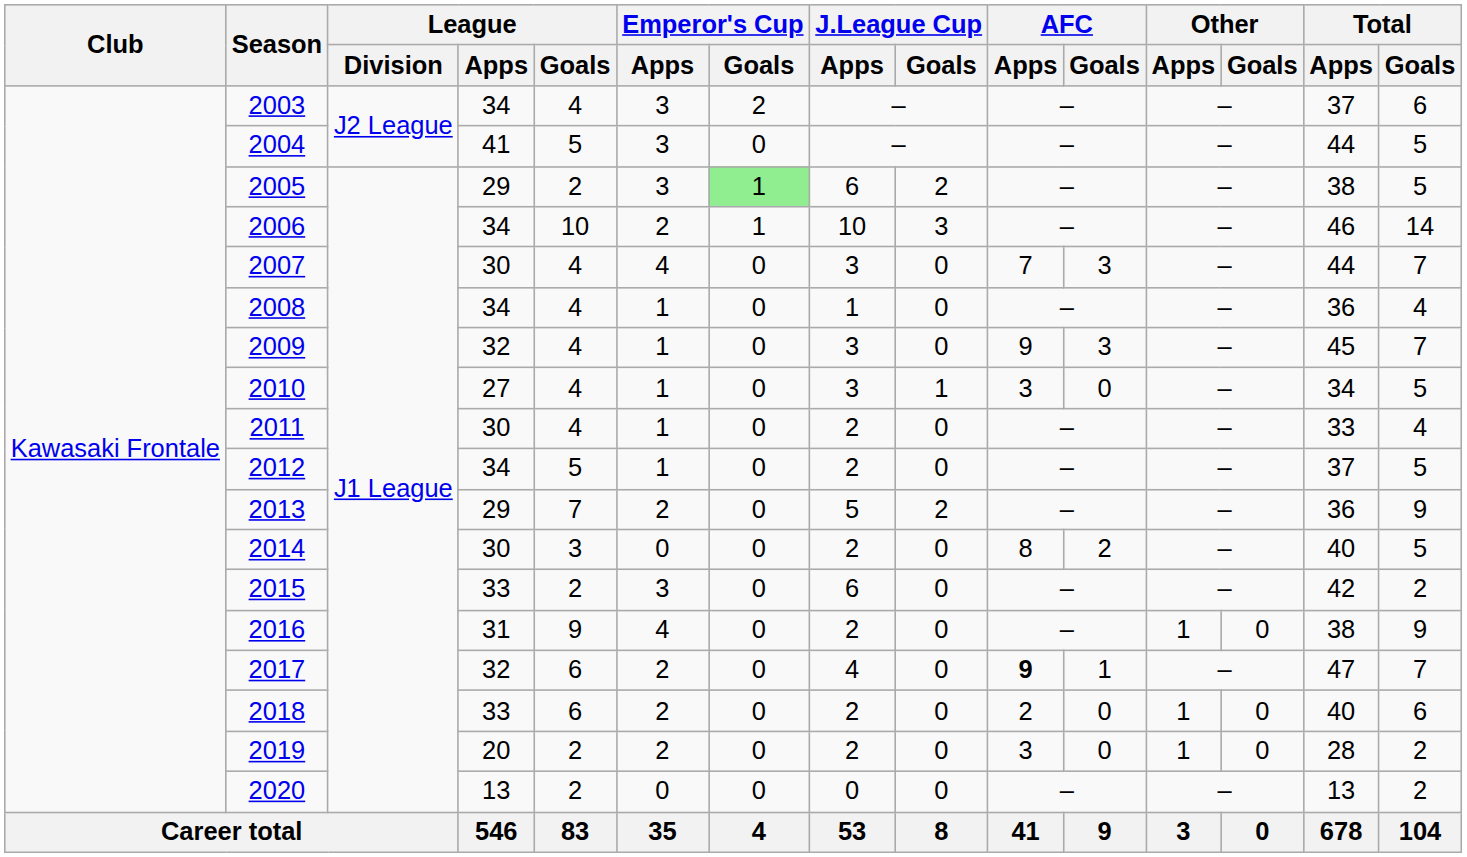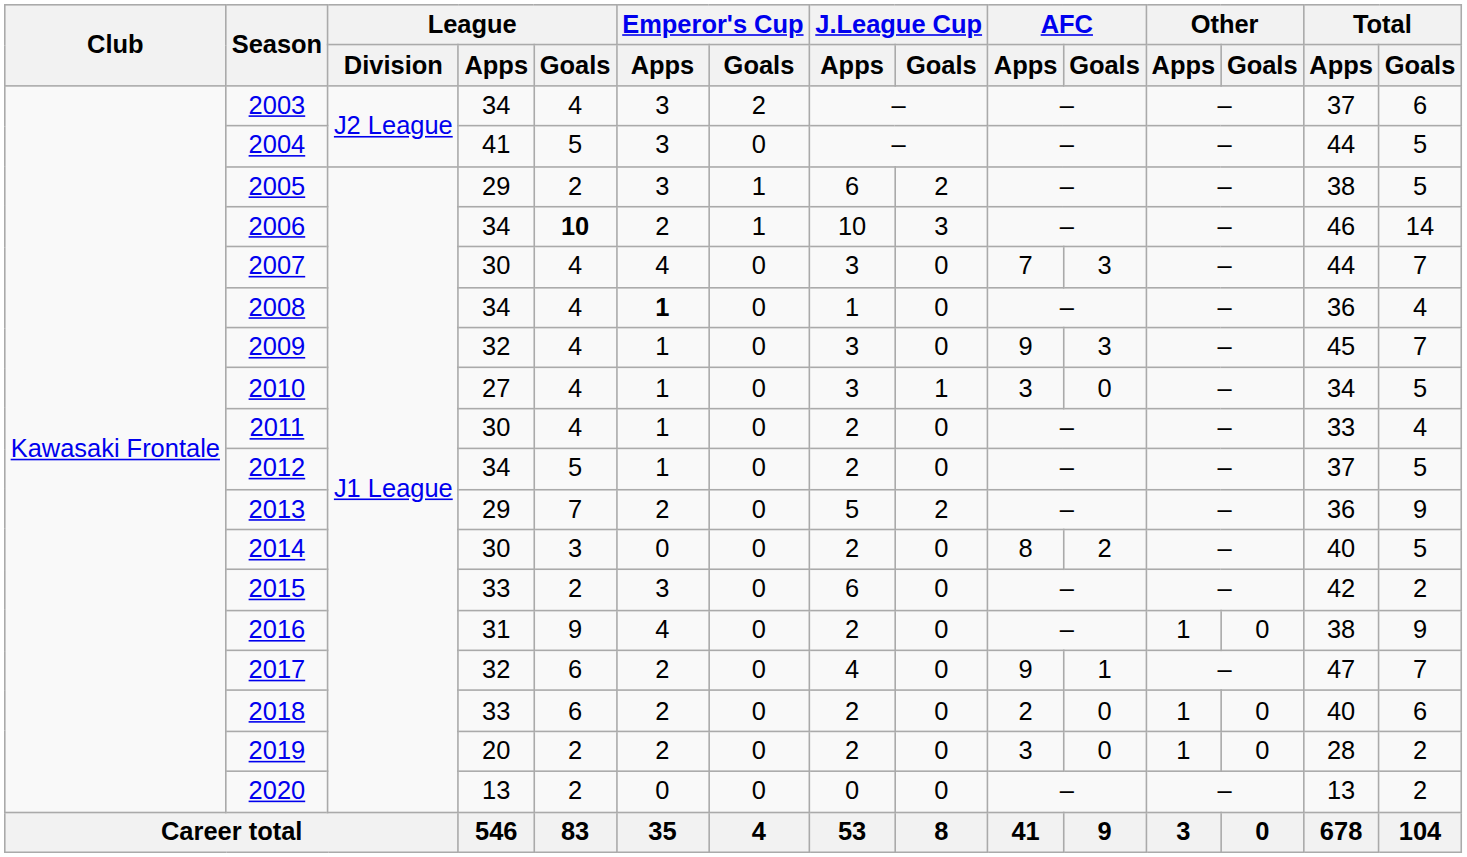(759, 186) lightgreen background -> (759, 186) no background
(575, 226) normal -> (575, 226) bold
(662, 307) normal -> (662, 307) bold
(1026, 670) bold -> (1026, 670) normal
